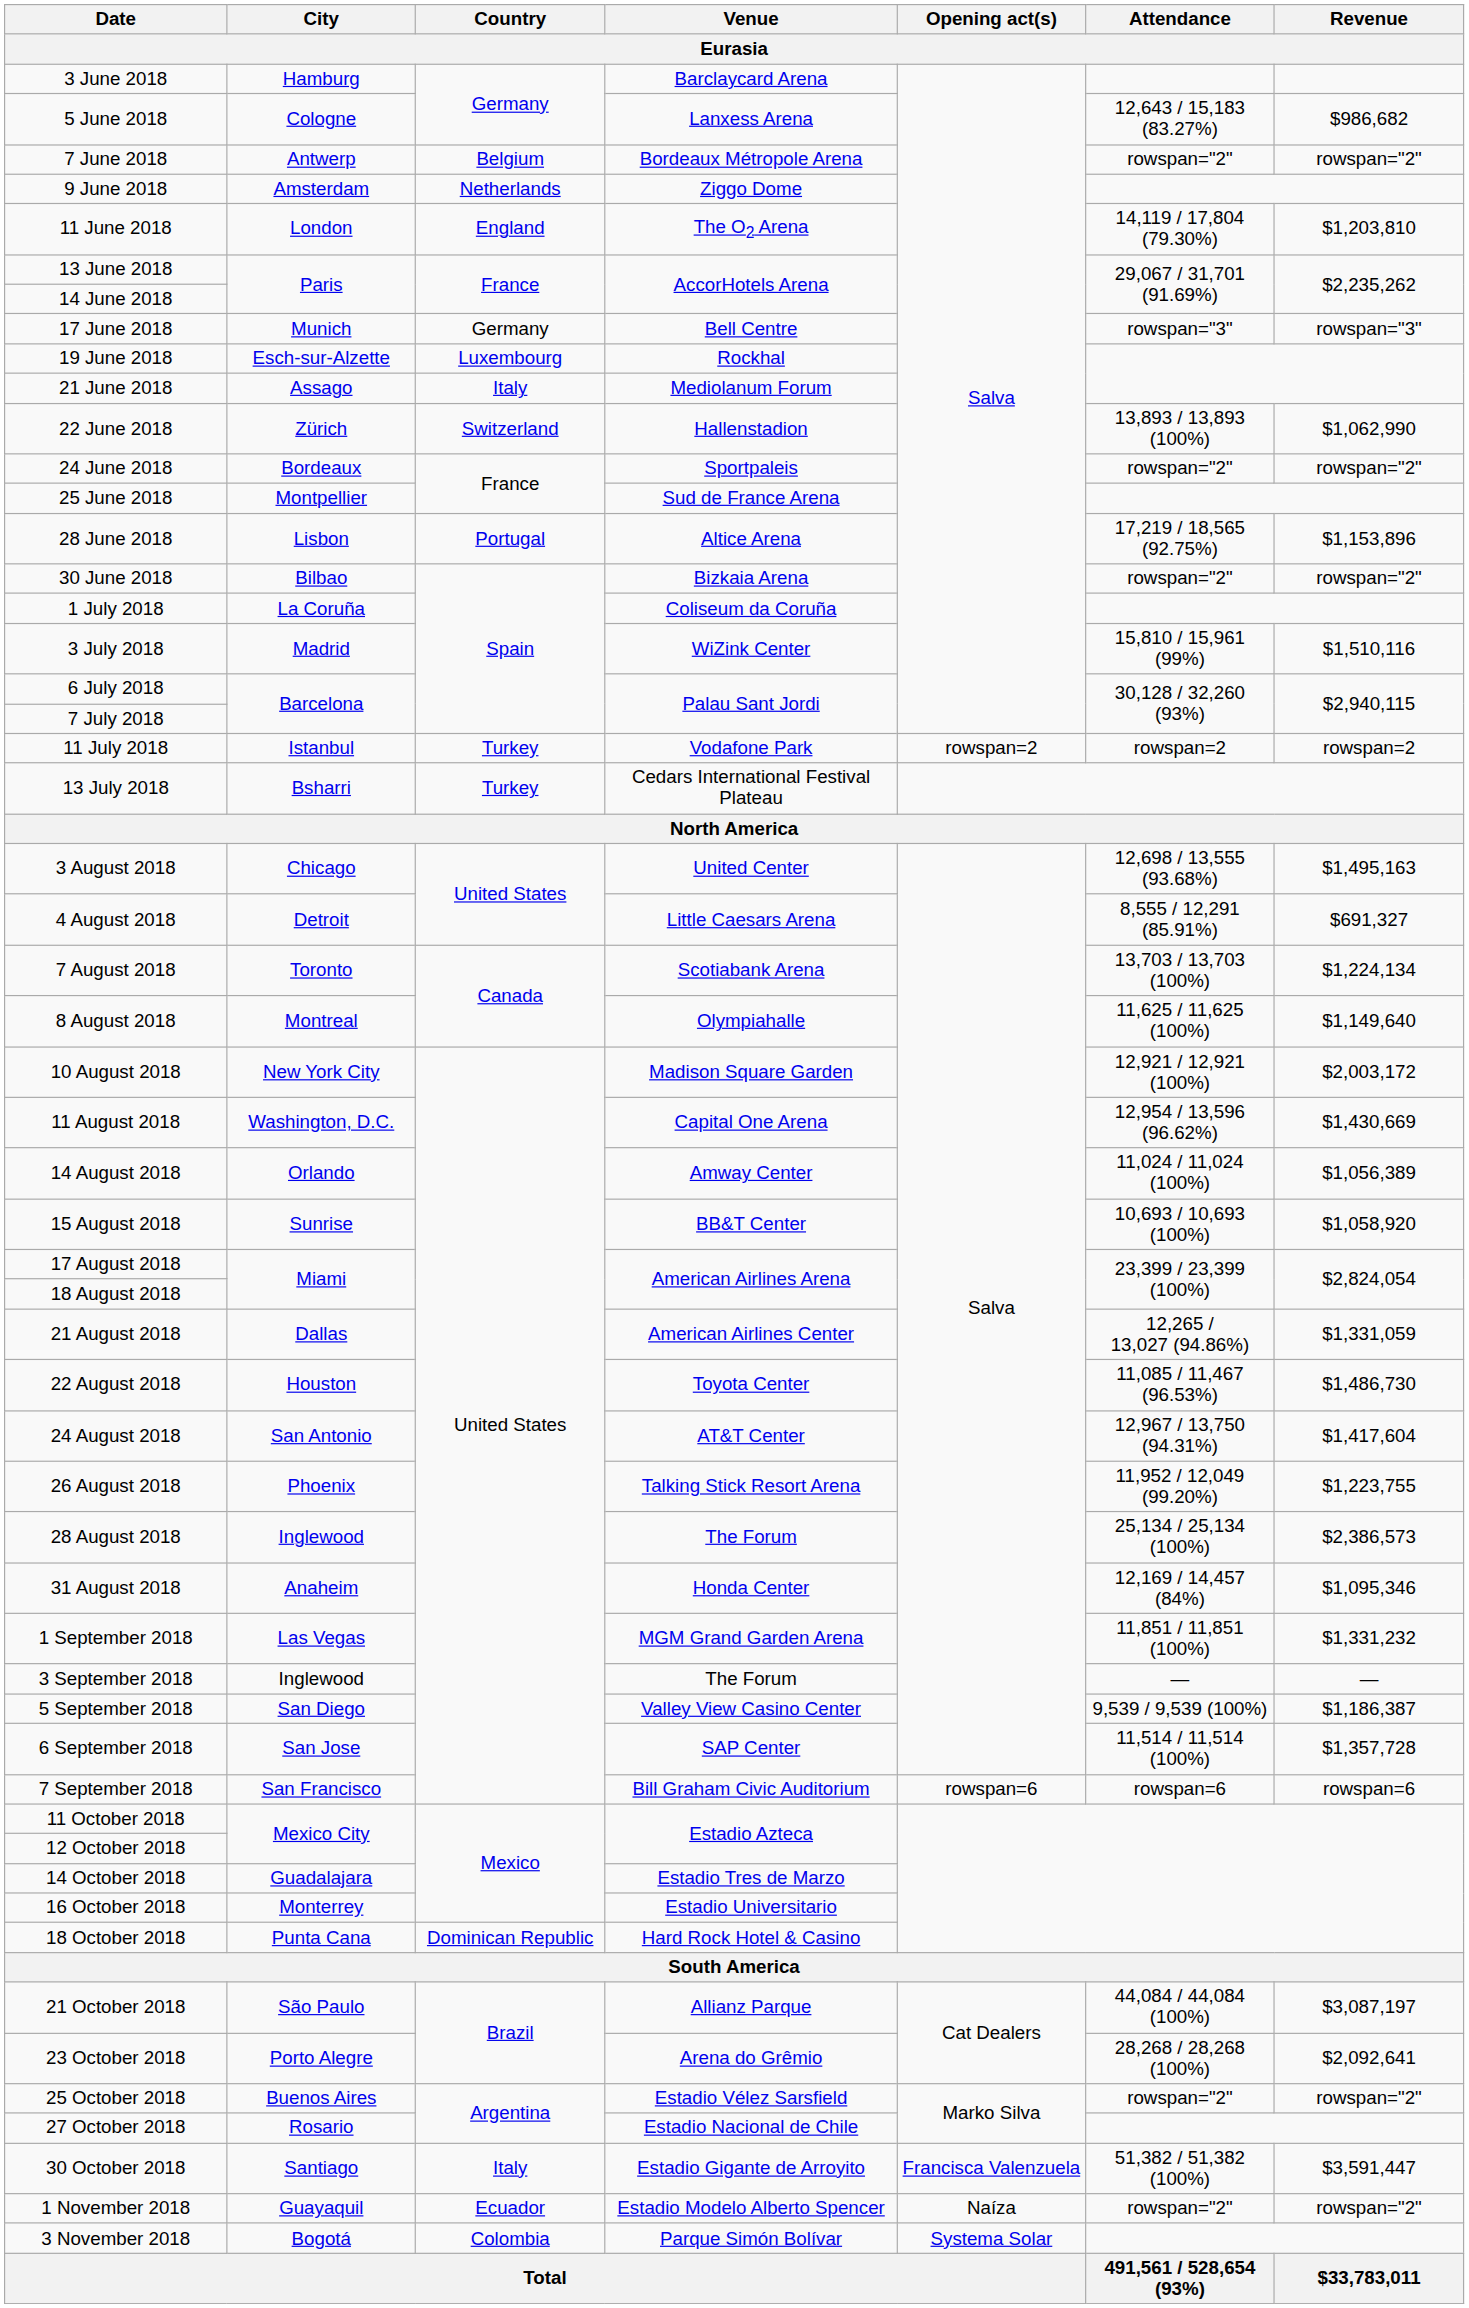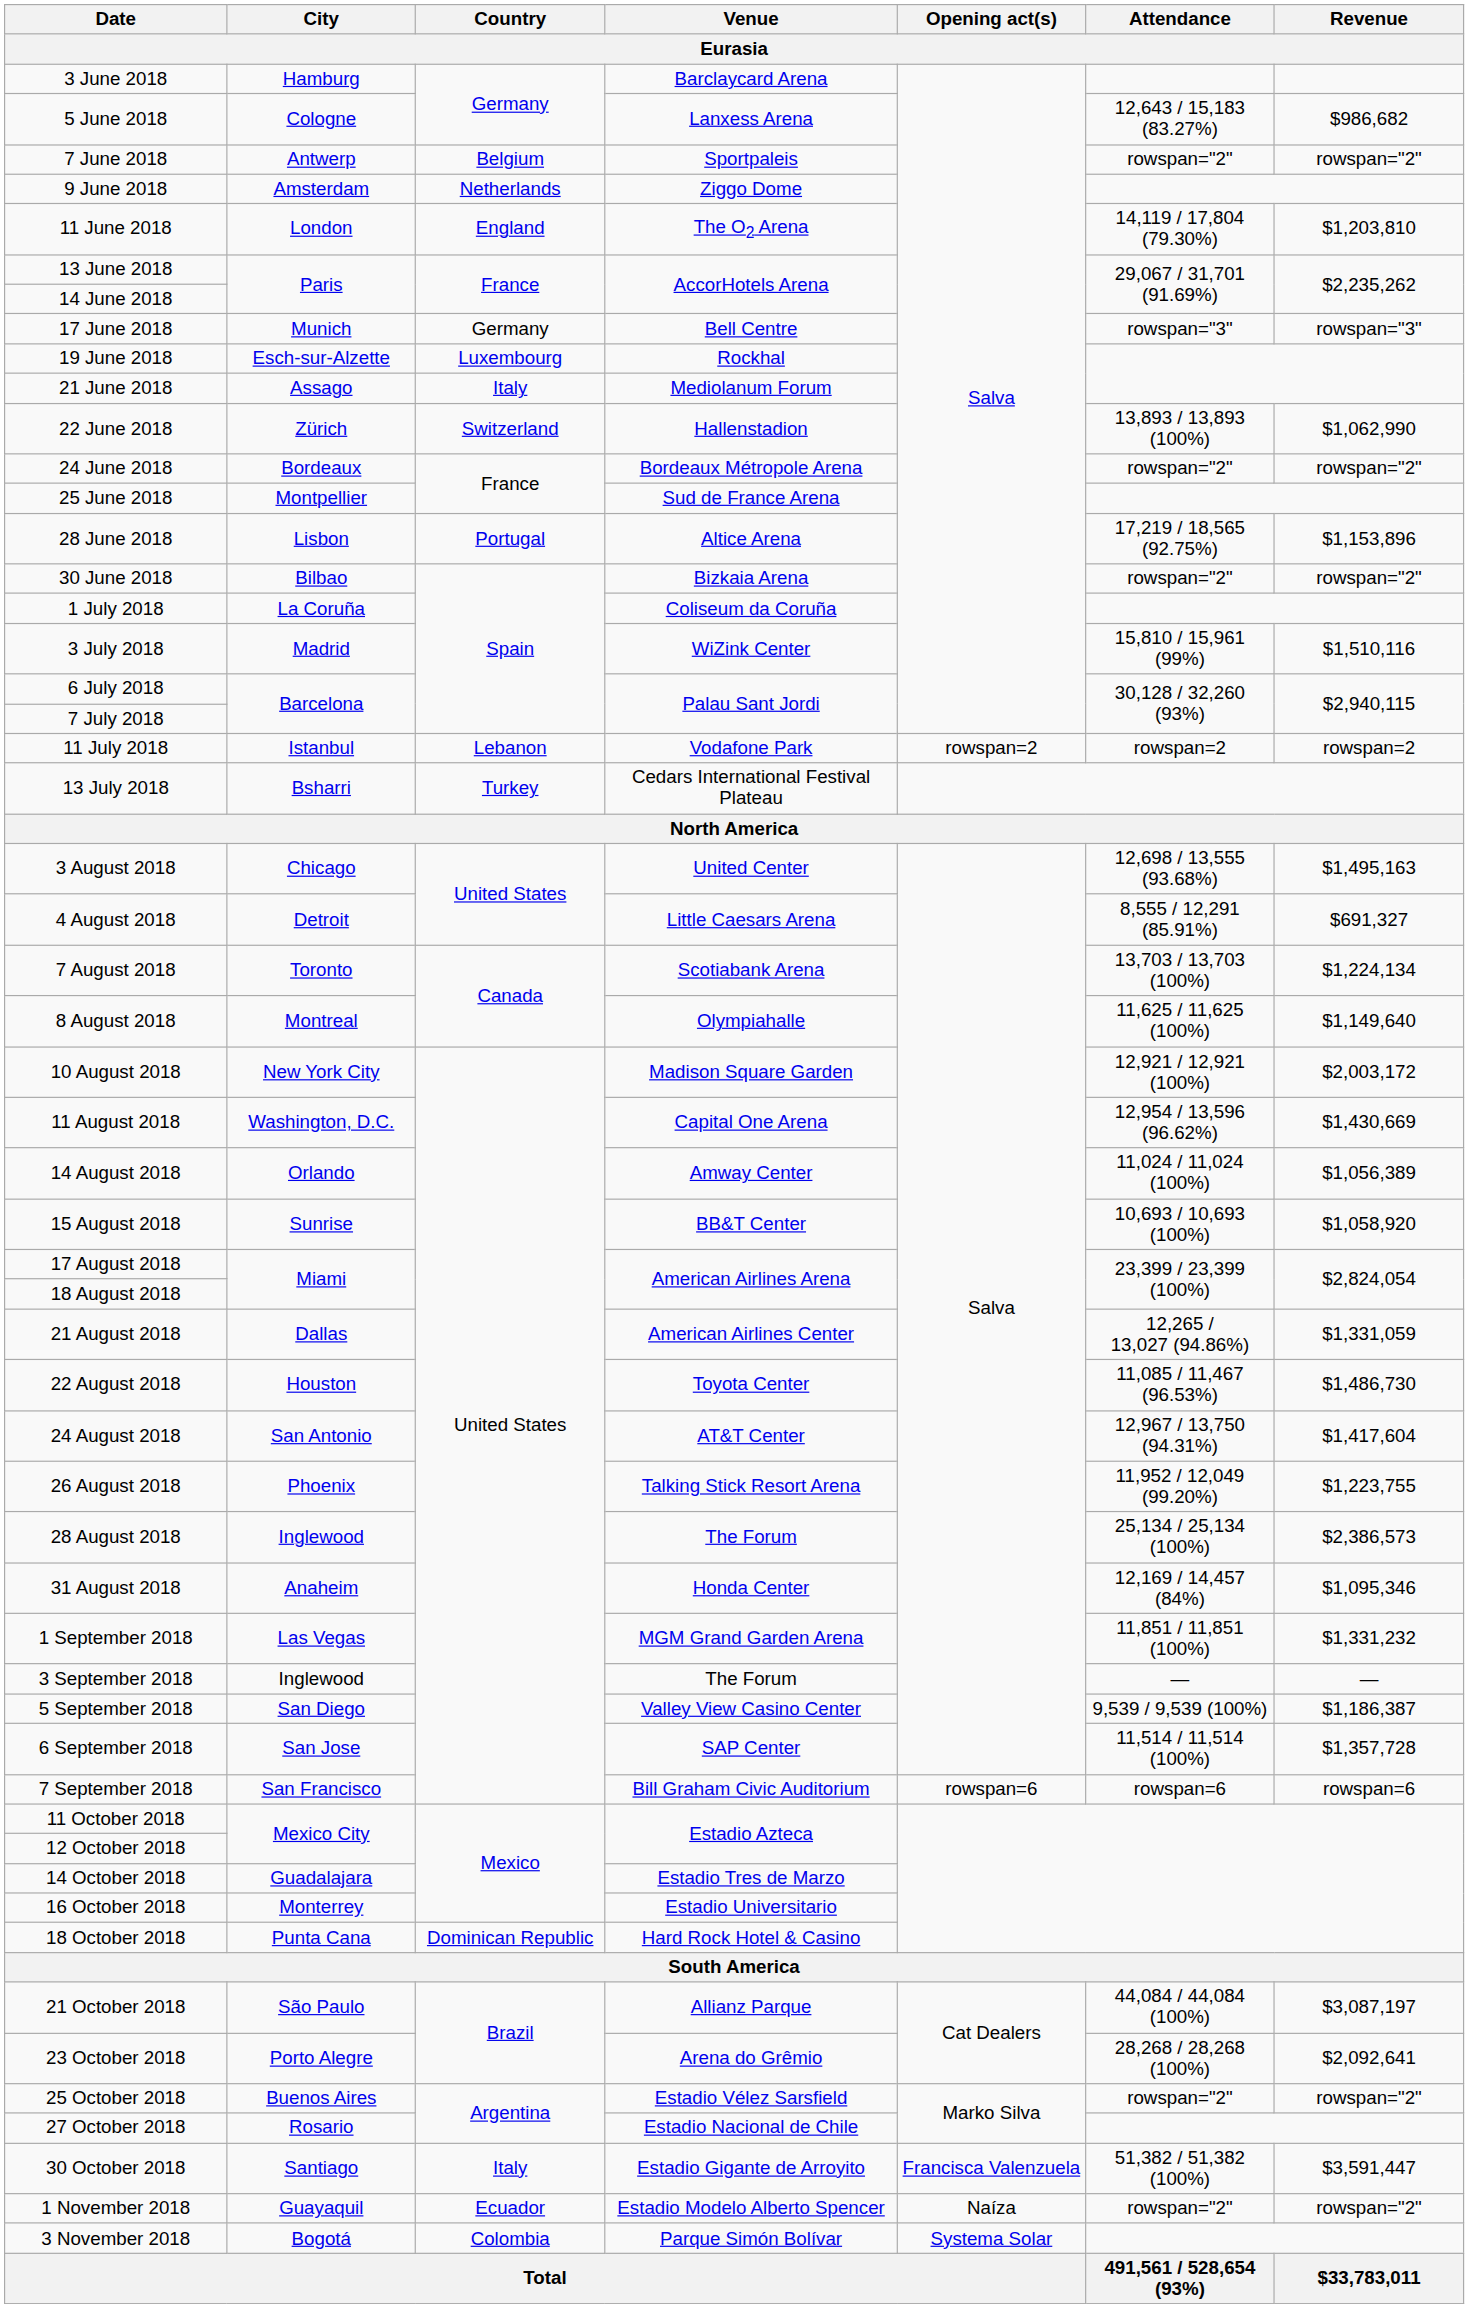(751, 159) Bordeaux Métropole Arena -> (751, 159) Sportpaleis
(751, 468) Sportpaleis -> (751, 468) Bordeaux Métropole Arena
(510, 748) Turkey -> (510, 748) Lebanon
